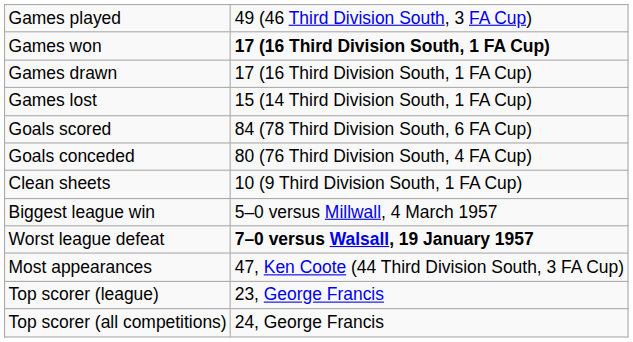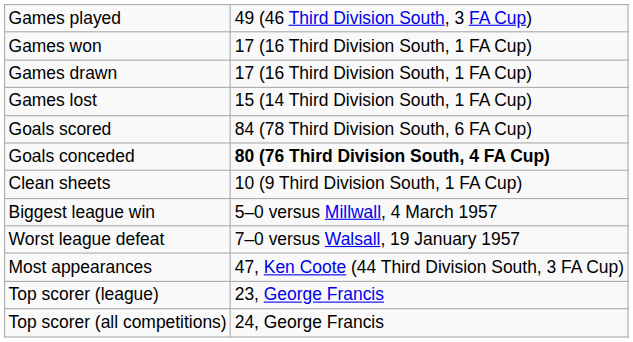(392, 45) bold -> (383, 45) normal
(383, 156) normal -> (392, 156) bold
(384, 239) bold -> (377, 239) normal
